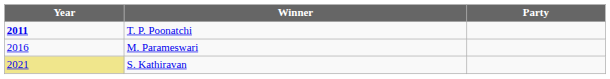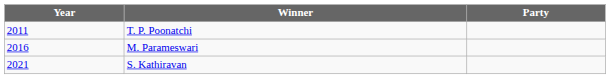(17, 30) bold -> (18, 30) normal
(18, 64) khaki background -> (18, 64) no background
